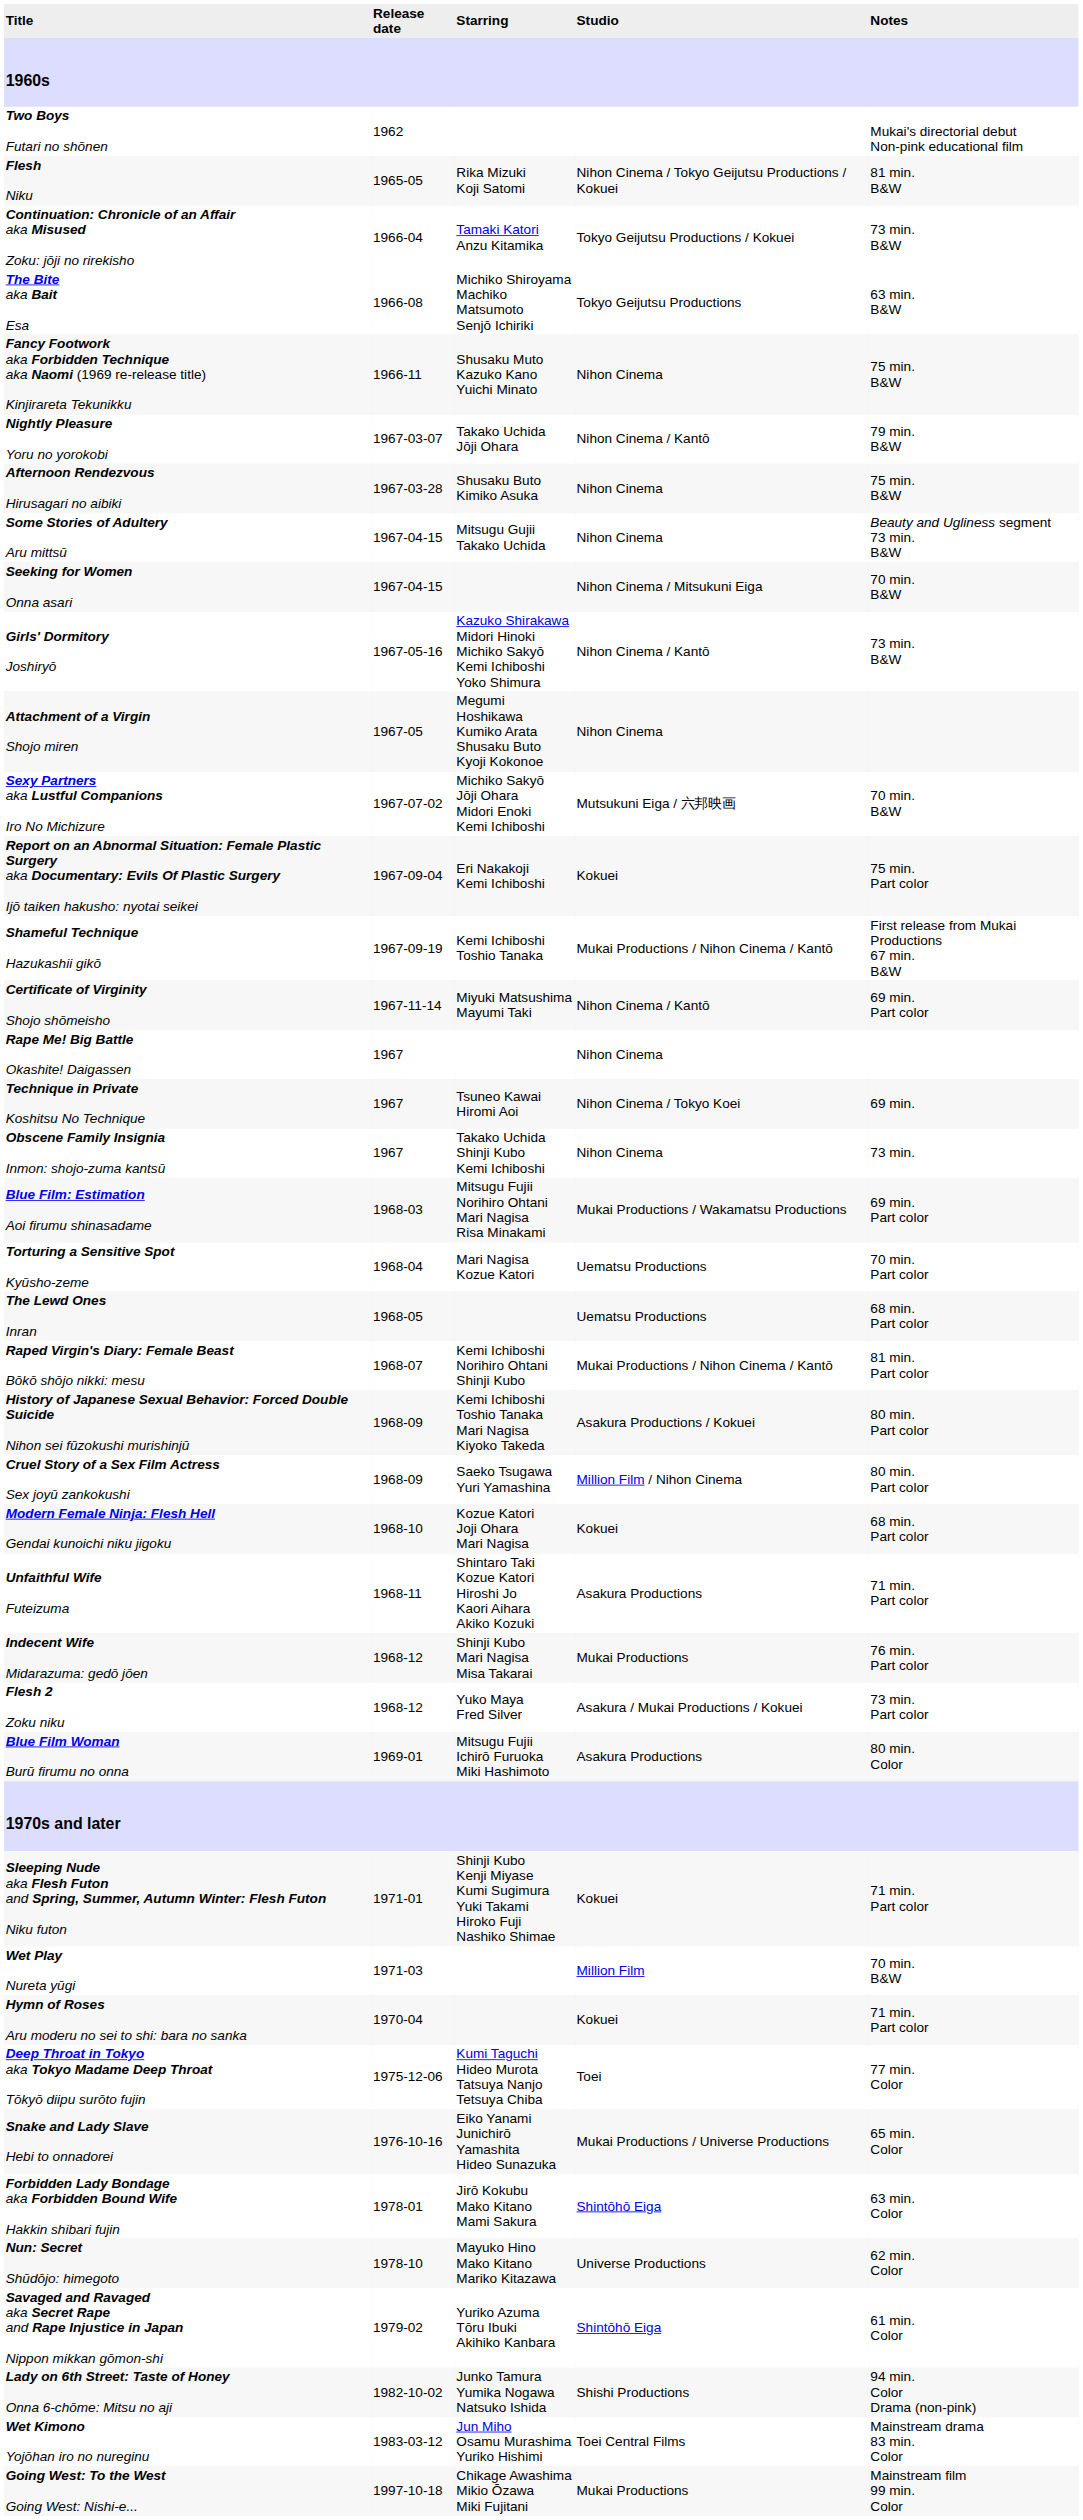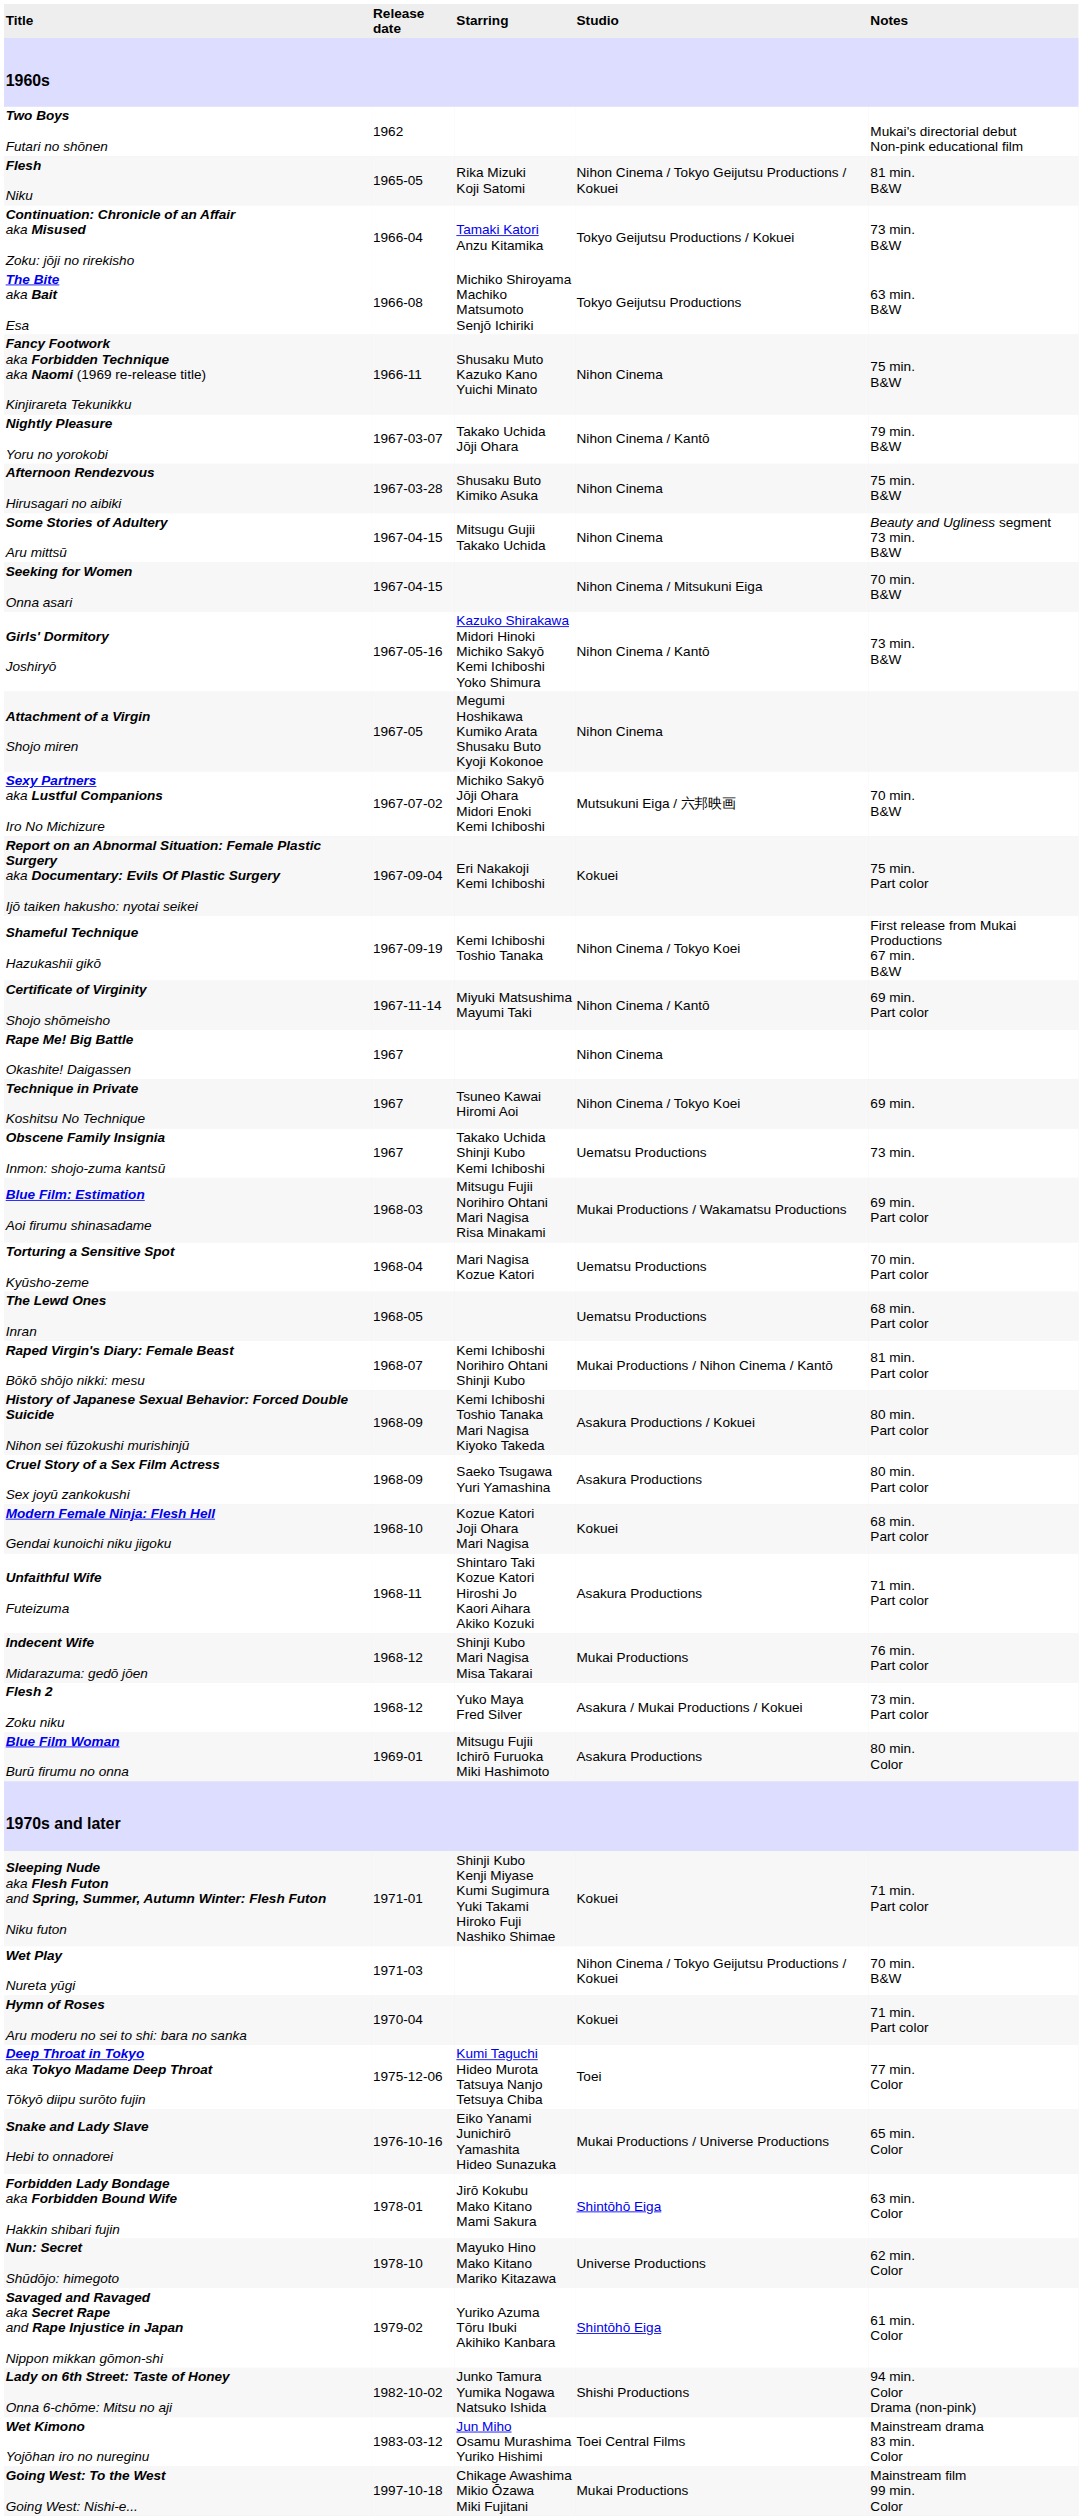(705, 948) Mukai Productions / Nihon Cinema / Kantō -> (658, 948) Nihon Cinema / Tokyo Koei
(620, 1153) Nihon Cinema -> (642, 1153) Uematsu Productions
(659, 1480) Million Film / Nihon Cinema -> (639, 1480) Asakura Productions
(611, 1970) Million Film -> (711, 1970) Nihon Cinema / Tokyo Geijutsu Productions / Kokuei
